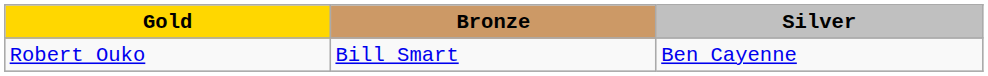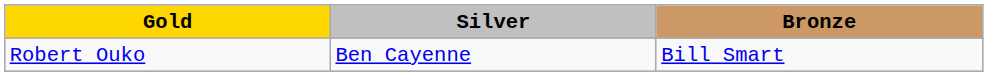columns swapped: (819, 22) <-> (493, 22)
